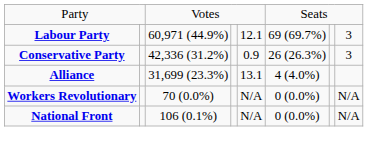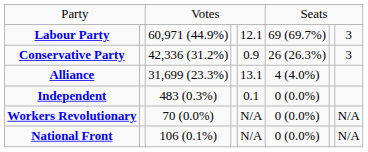+ row: (72, 95)
